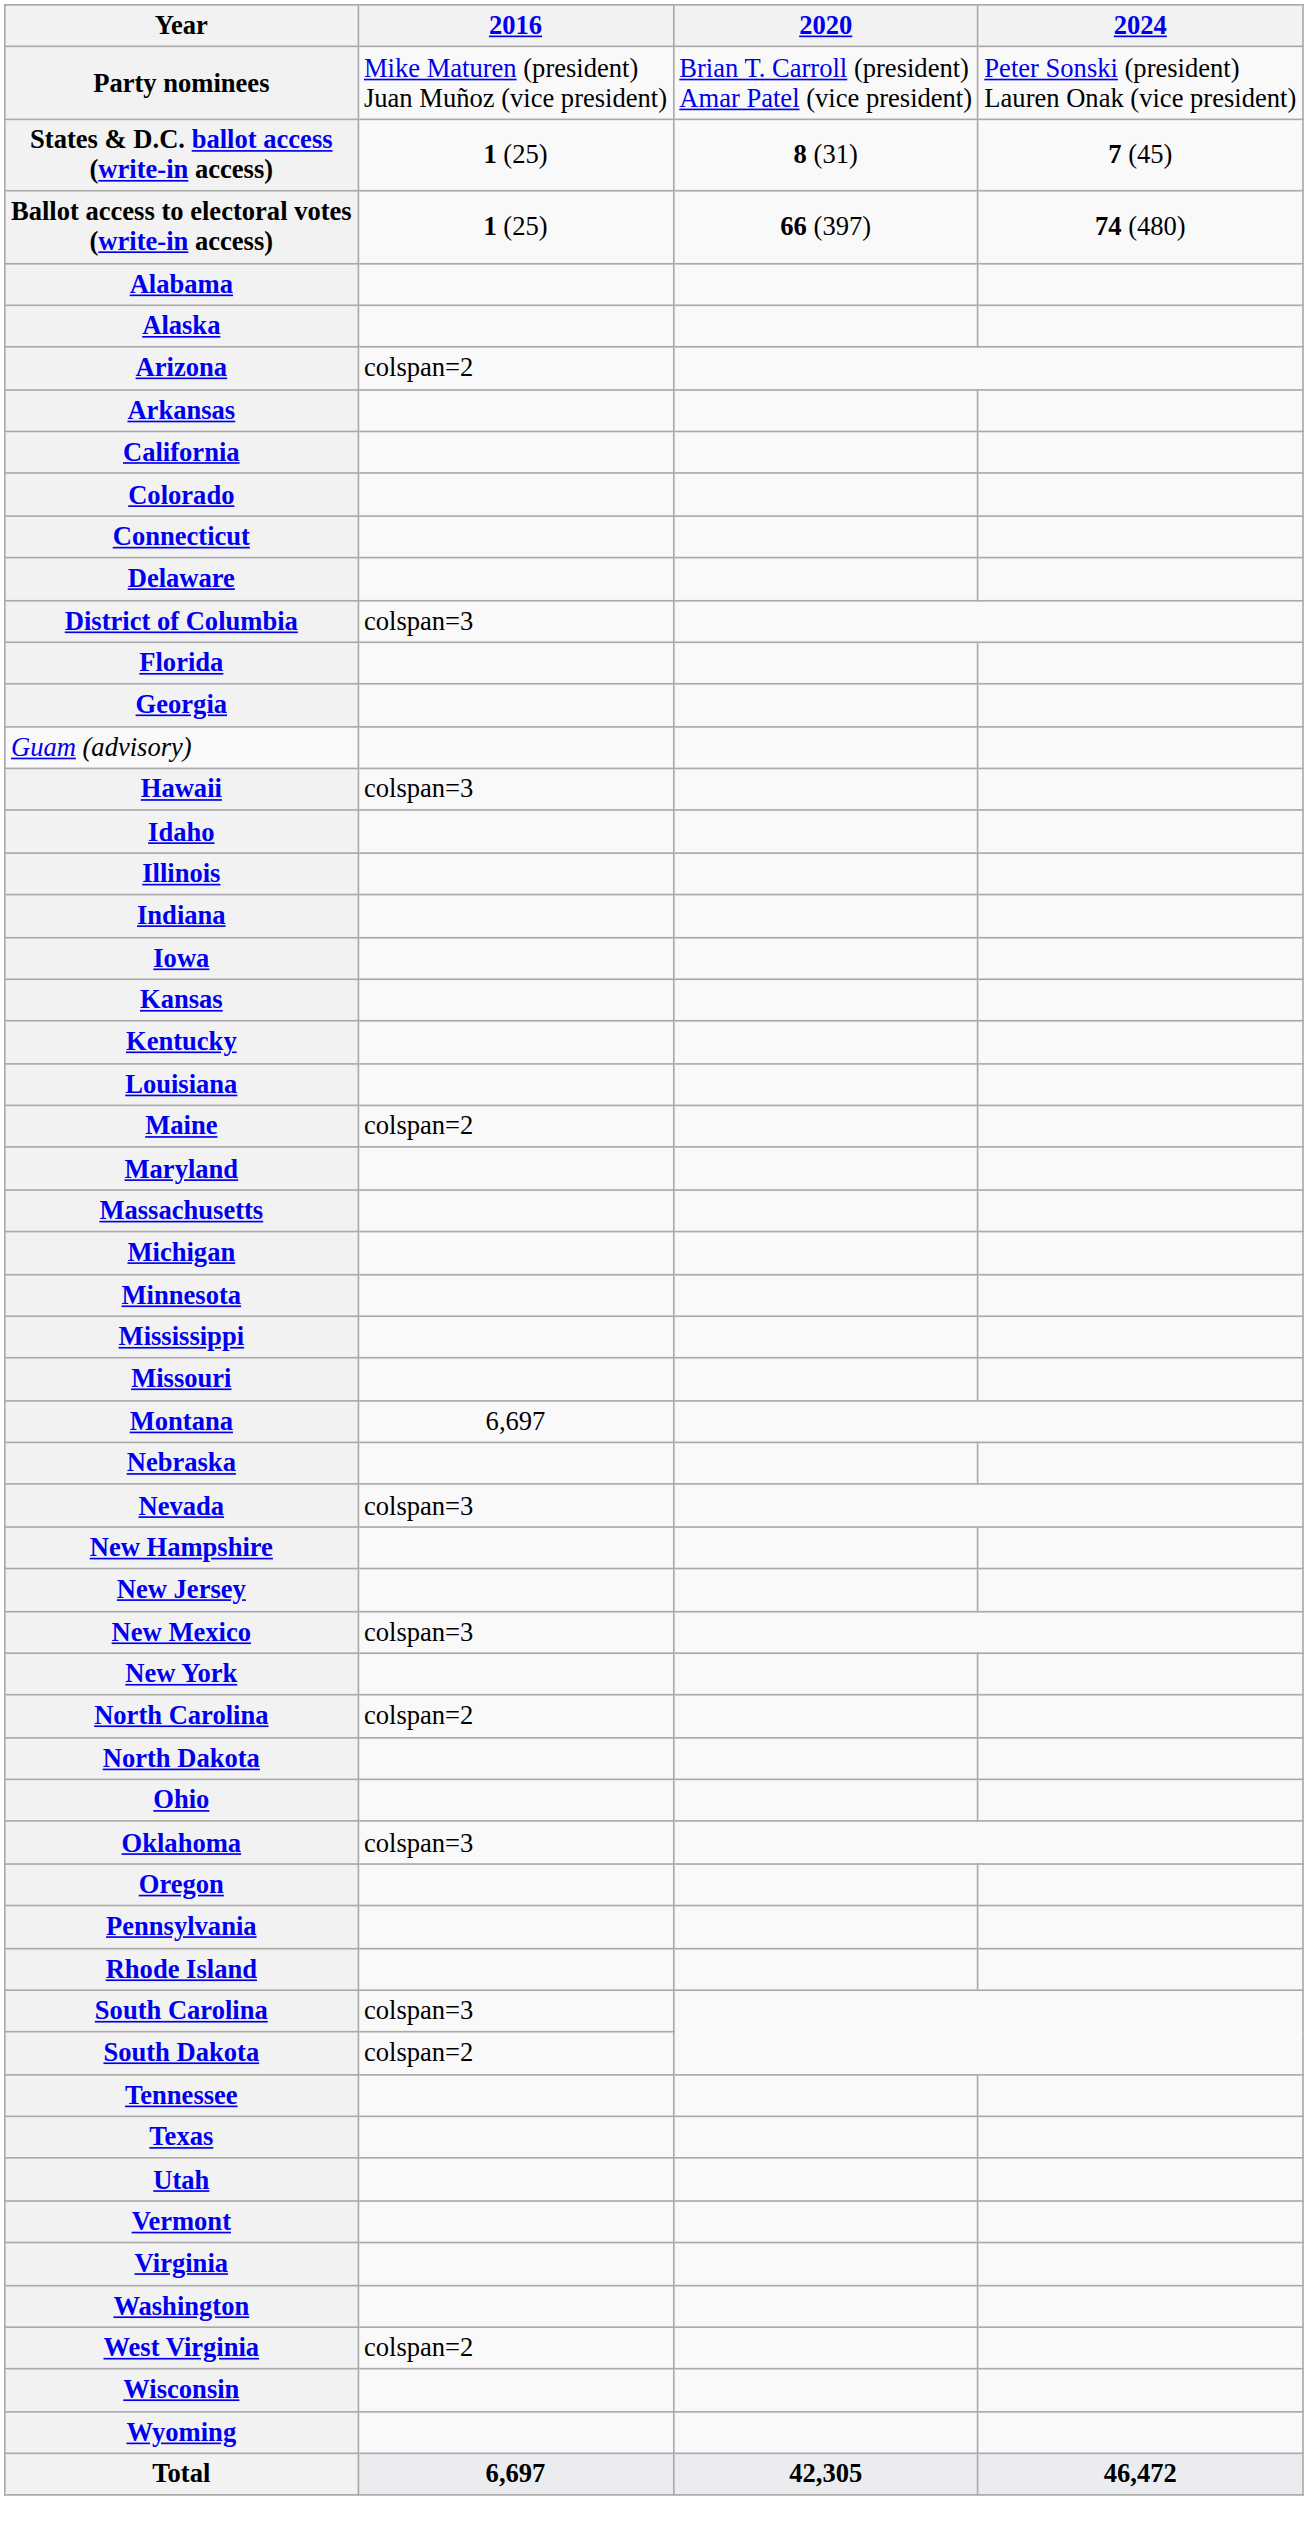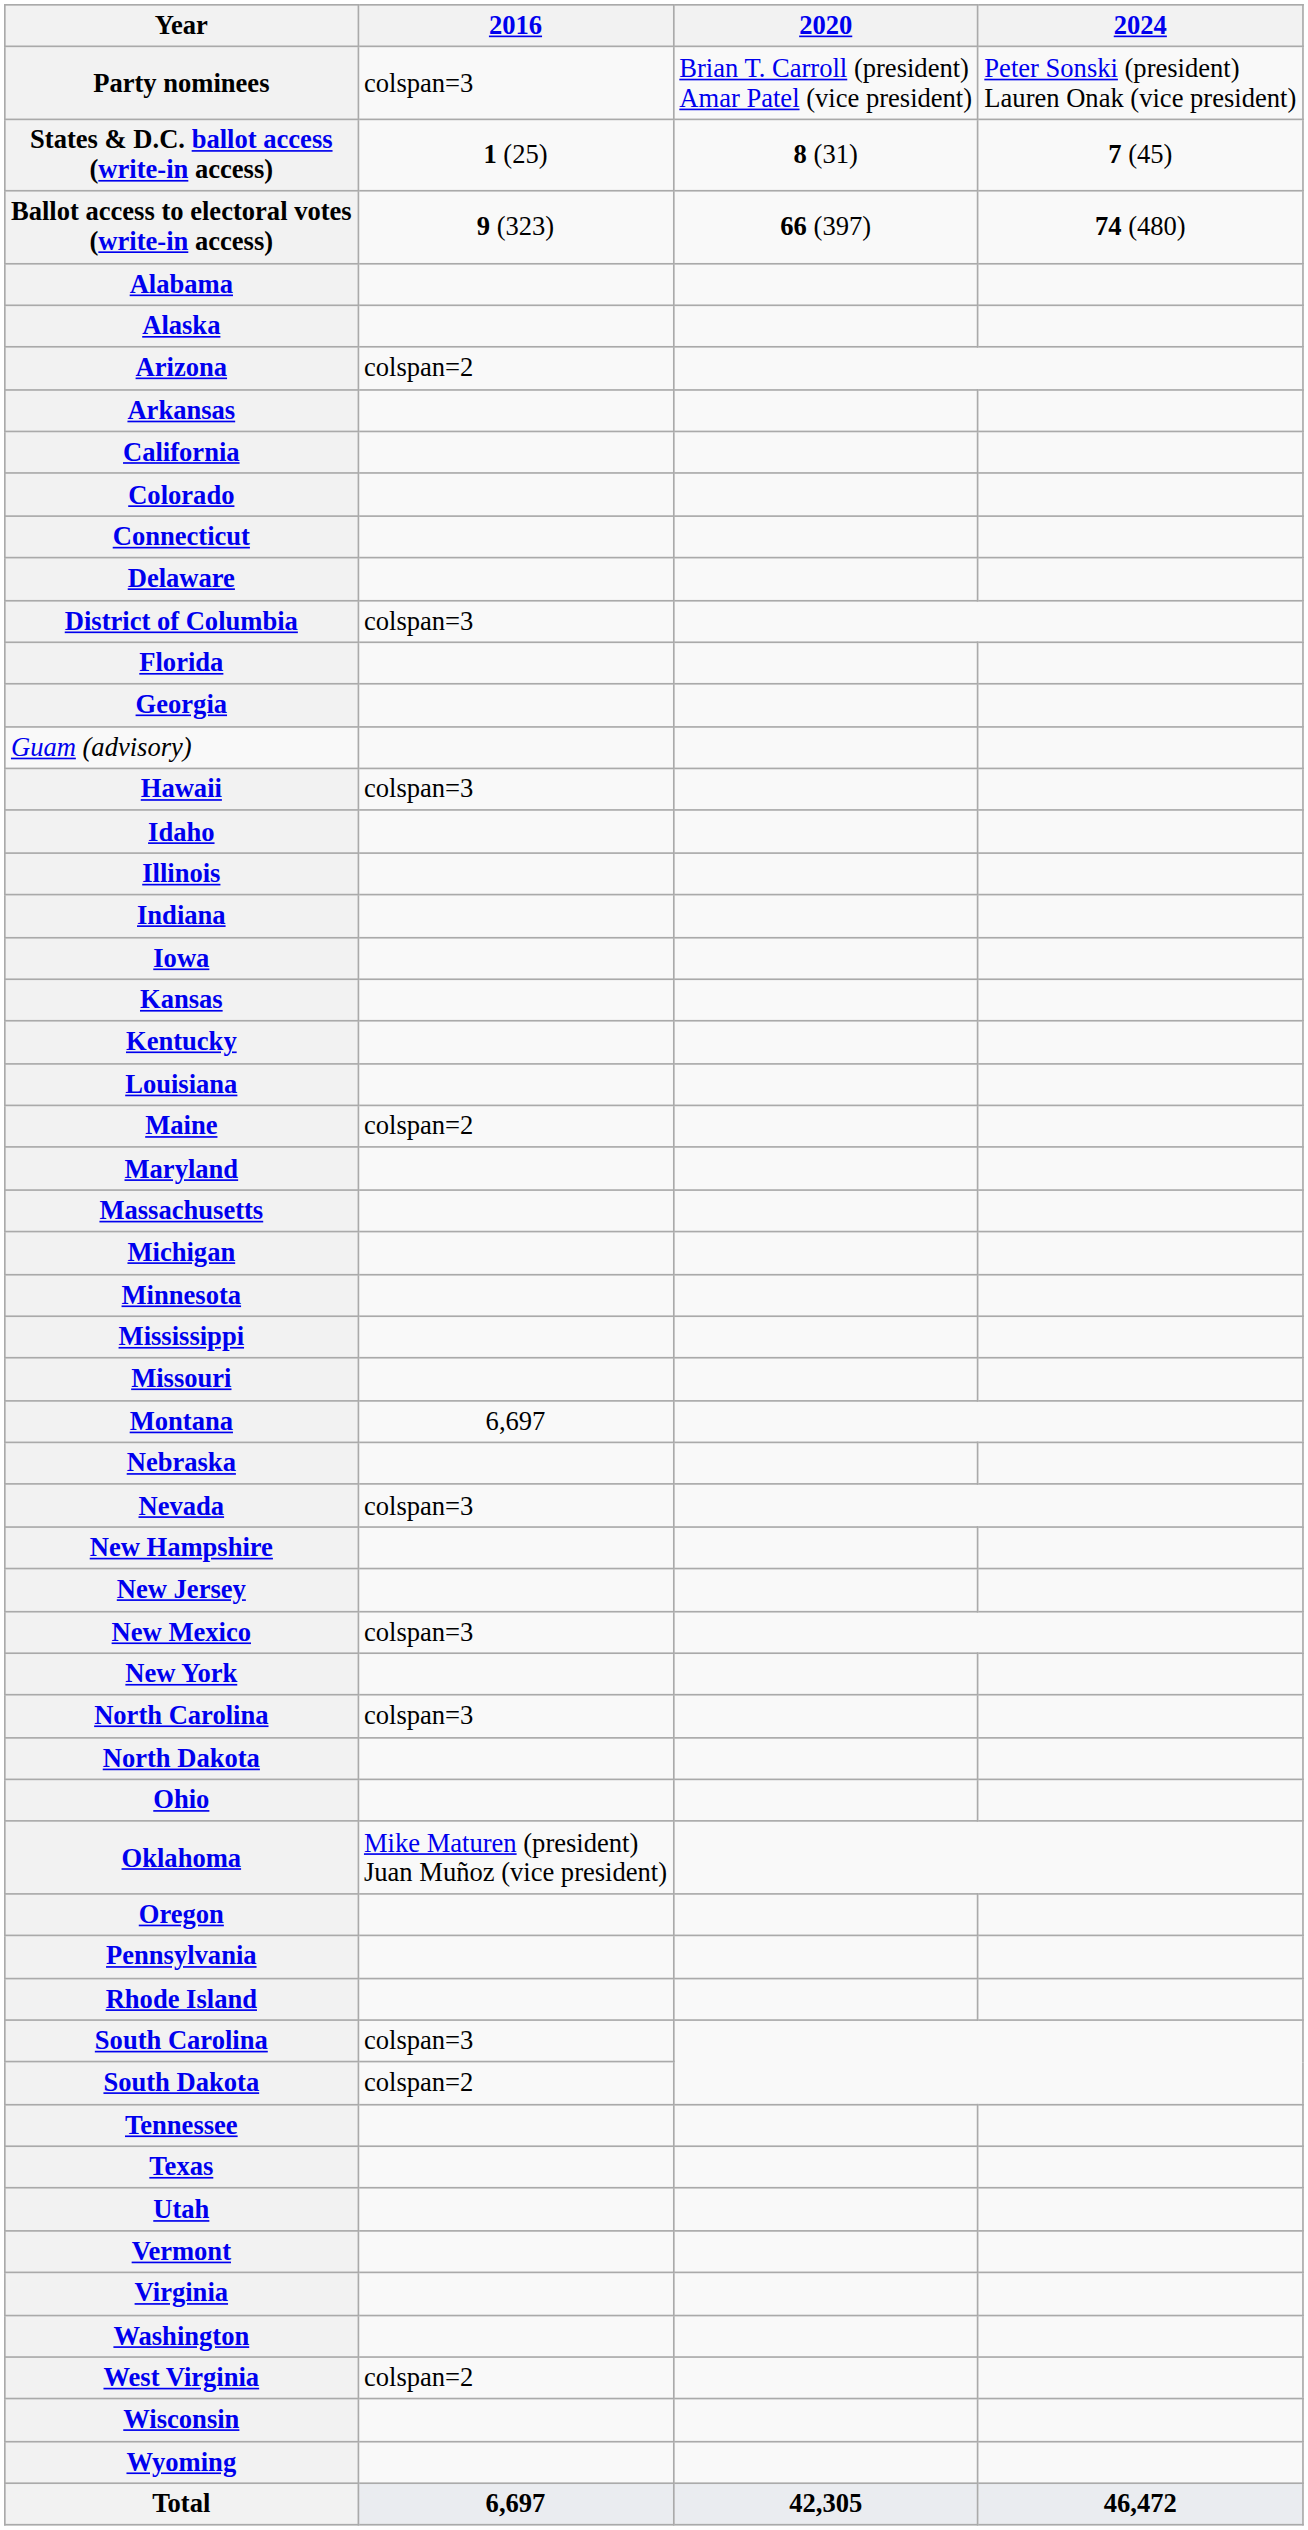(516, 82) Mike Maturen (president) Juan Muñoz (vice president) -> (419, 82) colspan=3
(515, 226) 1 (25) -> (515, 226) 9 (323)
(419, 1715) colspan=2 -> (419, 1715) colspan=3
(419, 1842) colspan=3 -> (516, 1857) Mike Maturen (president) Juan Muñoz (vice president)
